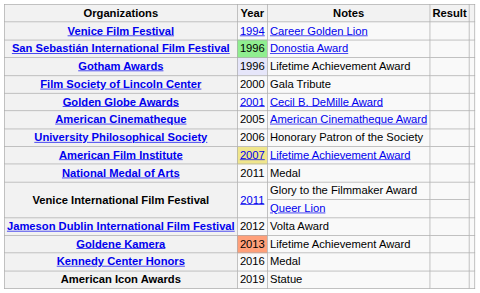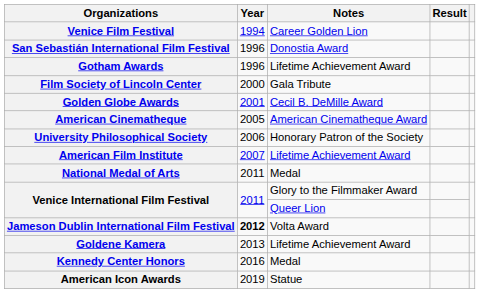(252, 48) lightgreen background -> (252, 48) no background
(252, 66) lavender background -> (252, 66) no background
(252, 155) khaki background -> (252, 155) no background
(252, 226) normal -> (252, 226) bold
(252, 244) lightsalmon background -> (252, 244) no background
